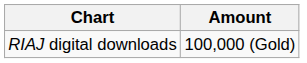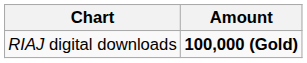(240, 44) normal -> (241, 44) bold
